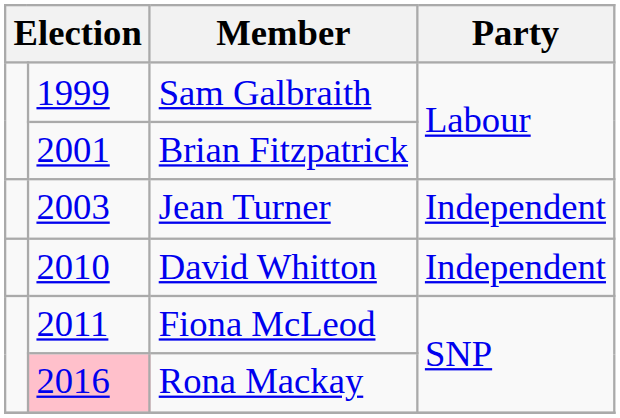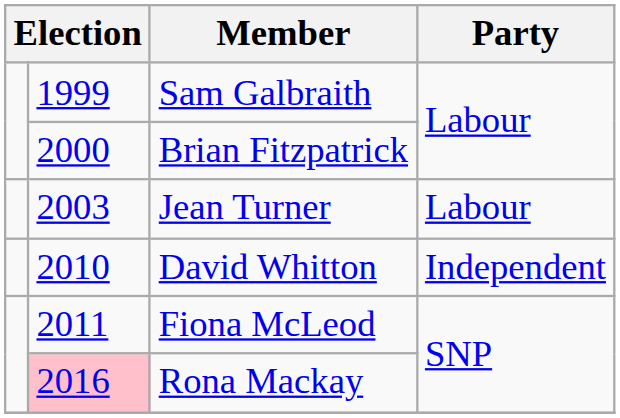(73, 149) 2001 -> (73, 149) 2000
(515, 207) Independent -> (478, 207) Labour
